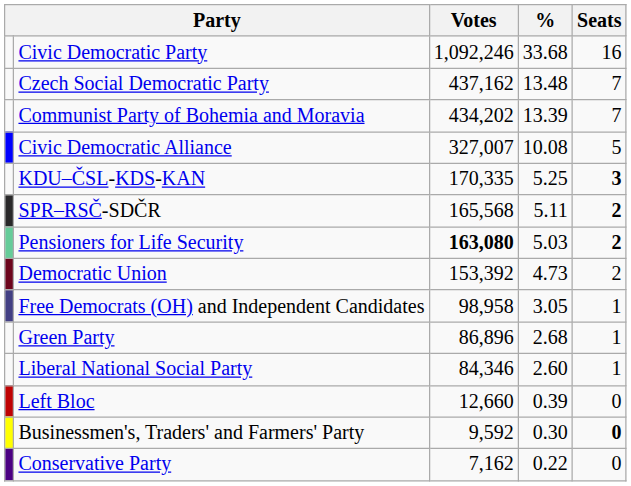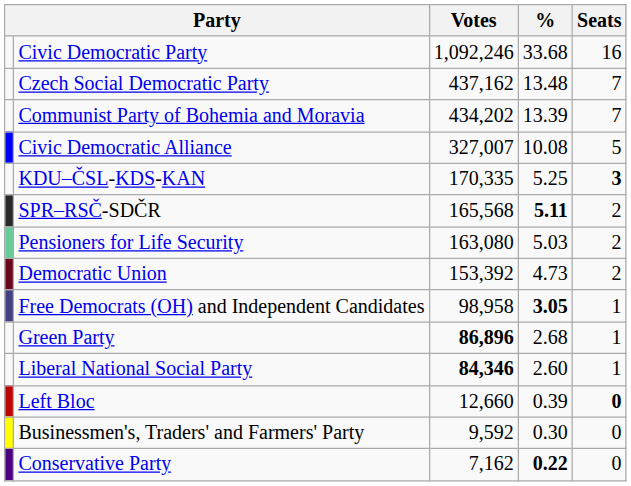(551, 210) normal -> (551, 210) bold
(617, 210) bold -> (617, 210) normal
(481, 242) bold -> (481, 242) normal
(617, 242) bold -> (617, 242) normal
(550, 305) normal -> (550, 305) bold
(486, 337) normal -> (486, 337) bold
(486, 369) normal -> (486, 369) bold
(617, 400) normal -> (617, 400) bold
(617, 432) bold -> (617, 432) normal
(550, 464) normal -> (550, 464) bold
